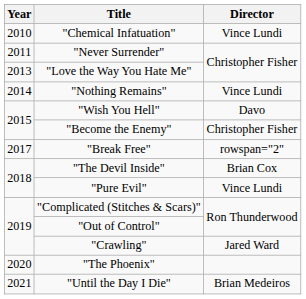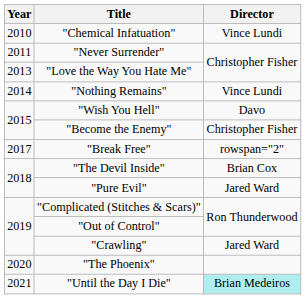(252, 187) Vince Lundi -> (252, 187) Jared Ward
(252, 284) no background -> (252, 284) paleturquoise background
